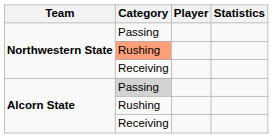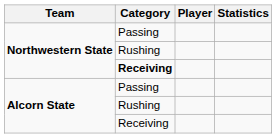(139, 50) lightsalmon background -> (139, 50) no background
(143, 68) normal -> (145, 68) bold
(138, 87) lightgrey background -> (138, 87) no background
